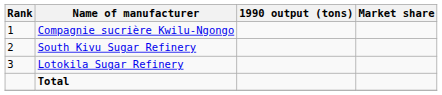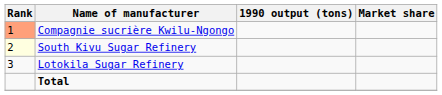(11, 30) no background -> (11, 30) lightsalmon background
(11, 47) no background -> (11, 47) lightyellow background
